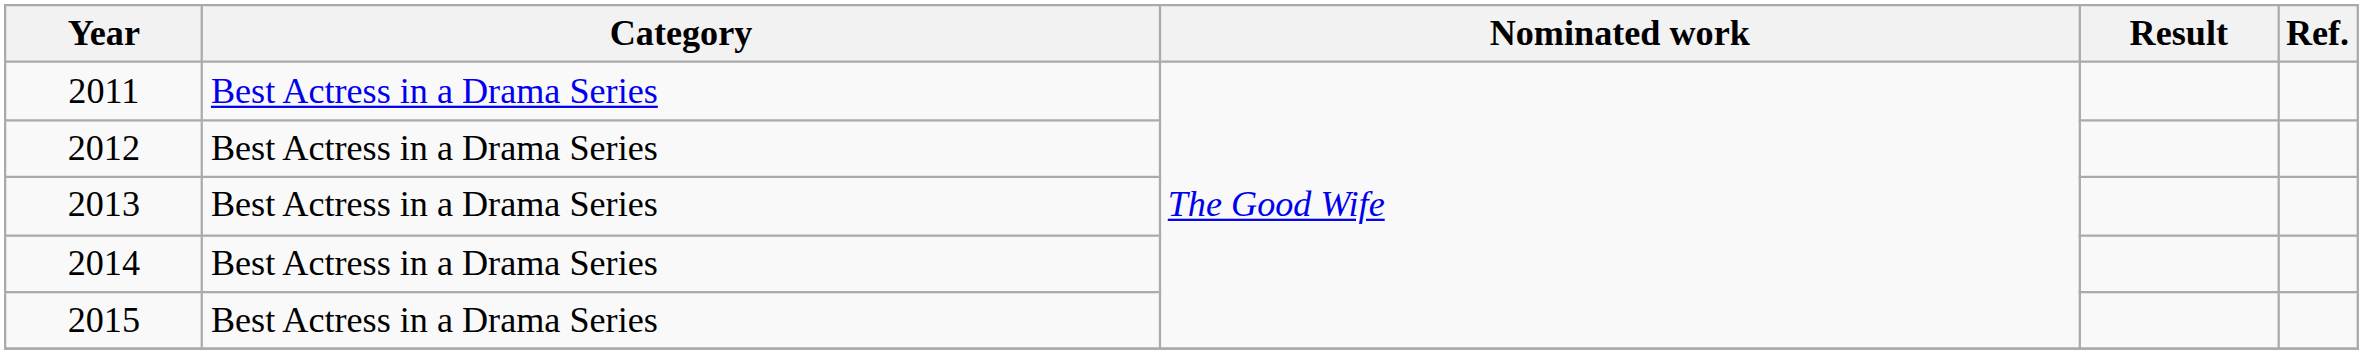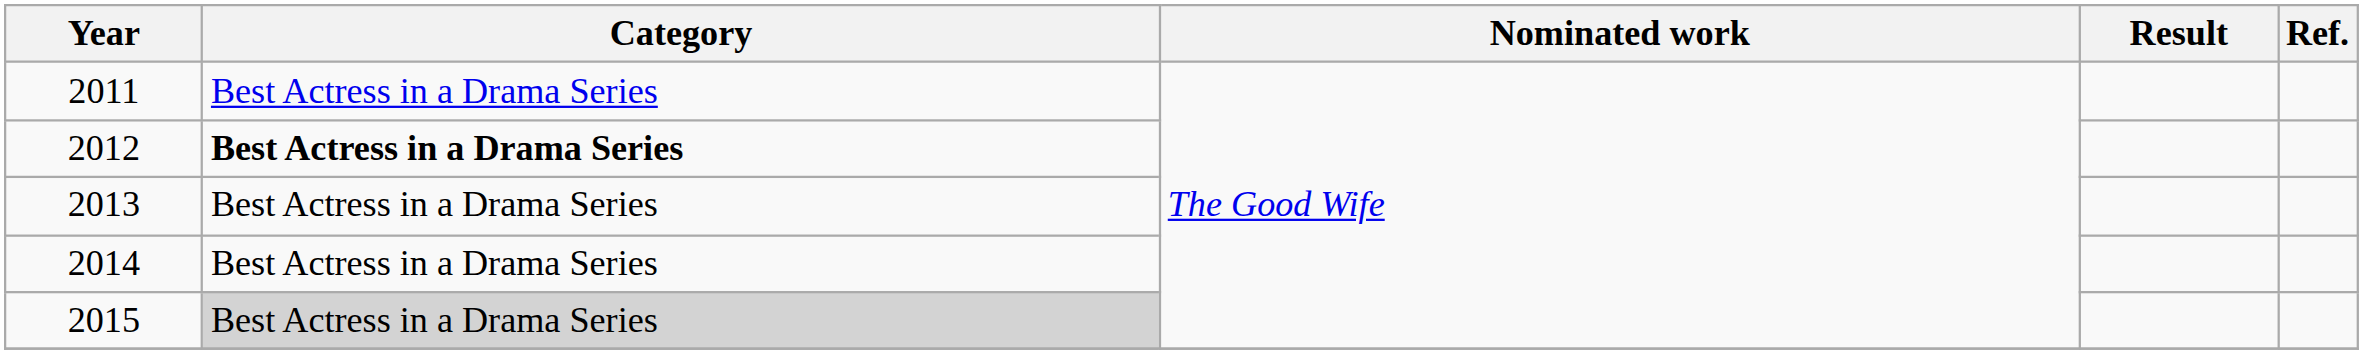(434, 147) normal -> (447, 147) bold
(434, 319) no background -> (434, 319) lightgrey background
